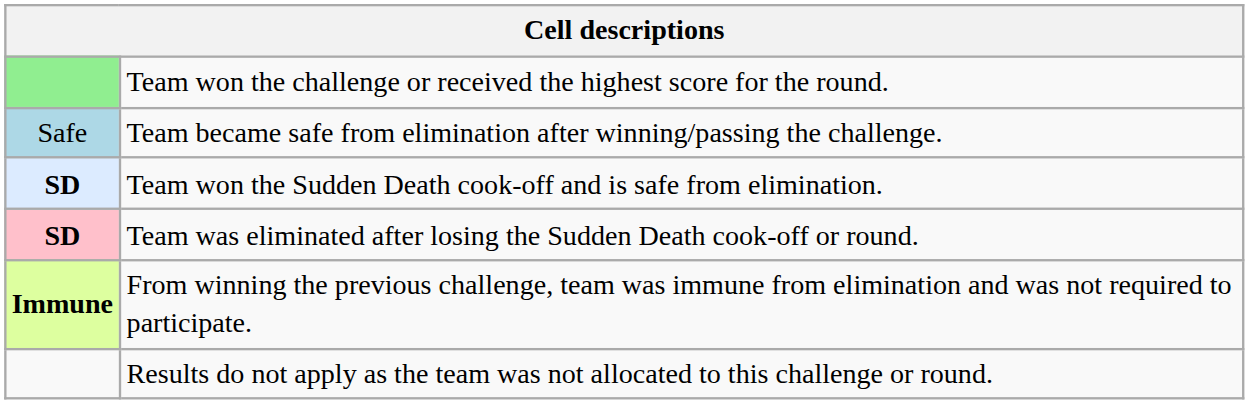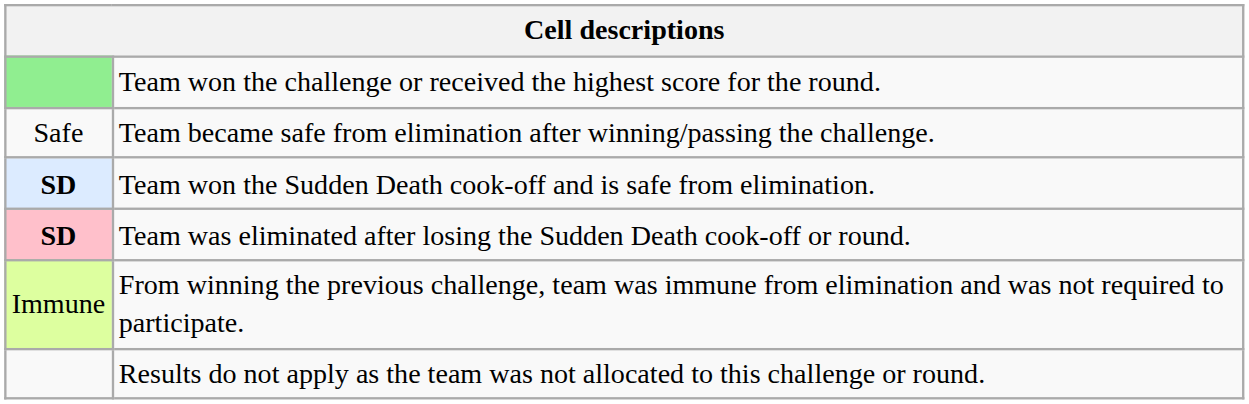(62, 133) lightblue background -> (58, 133) no background
(62, 304) bold -> (58, 304) normal
